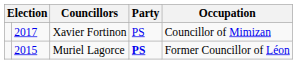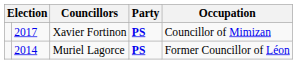(138, 31) normal -> (139, 31) bold
(26, 50) 2015 -> (26, 50) 2014
